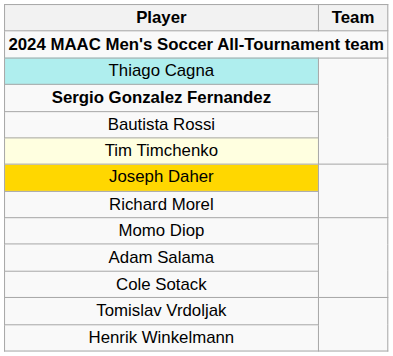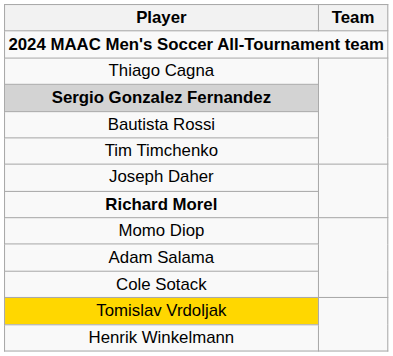(161, 71) paleturquoise background -> (161, 71) no background
(161, 97) no background -> (161, 97) lightgrey background
(161, 151) lightyellow background -> (161, 151) no background
(161, 177) gold background -> (161, 177) no background
(161, 204) normal -> (161, 204) bold
(161, 310) no background -> (161, 310) gold background
